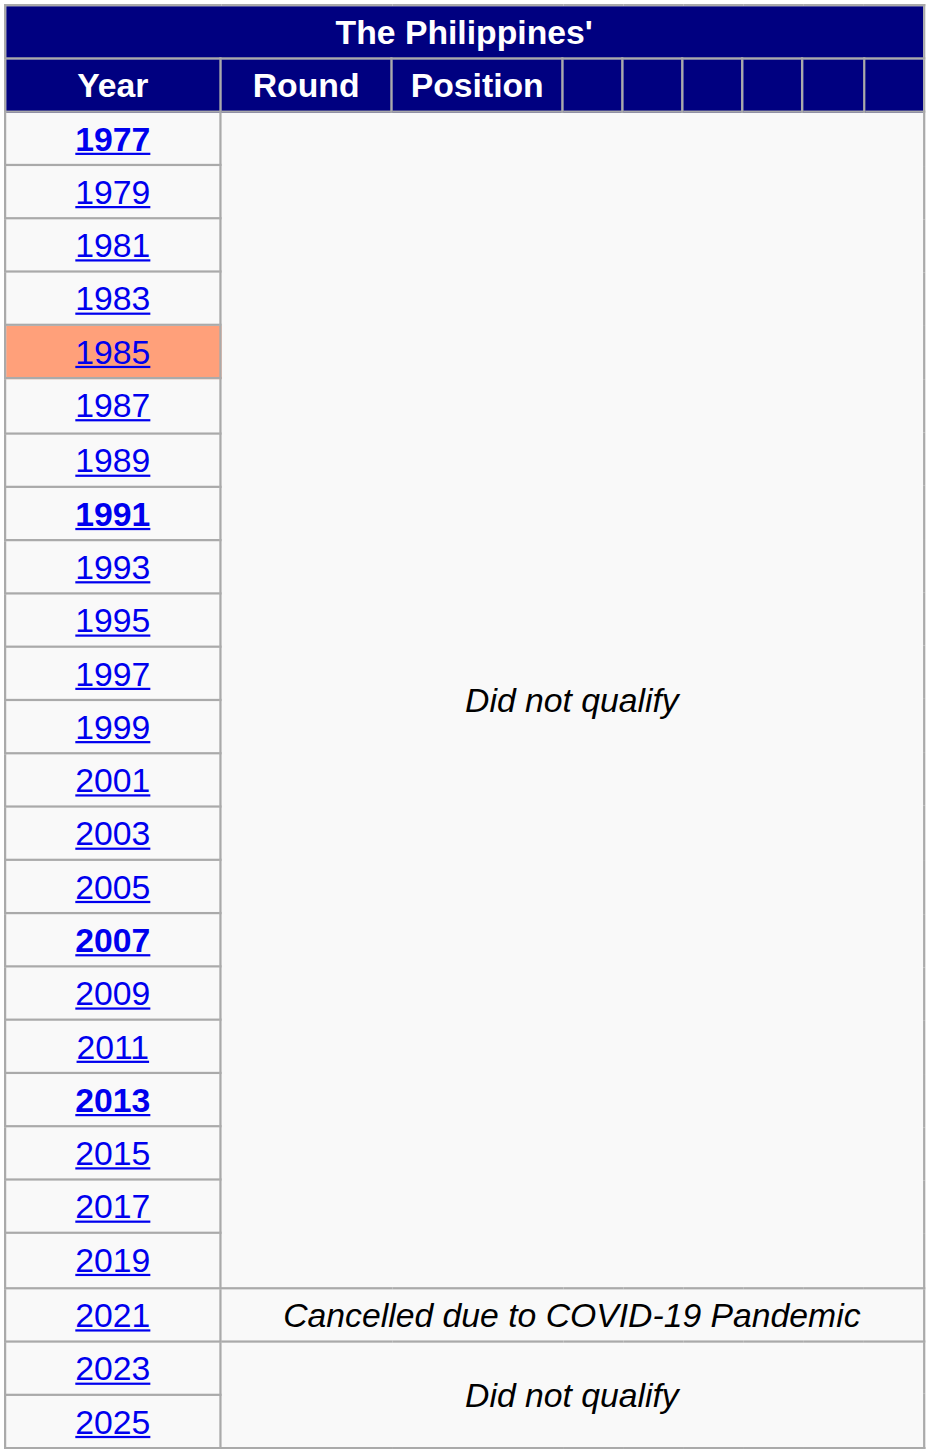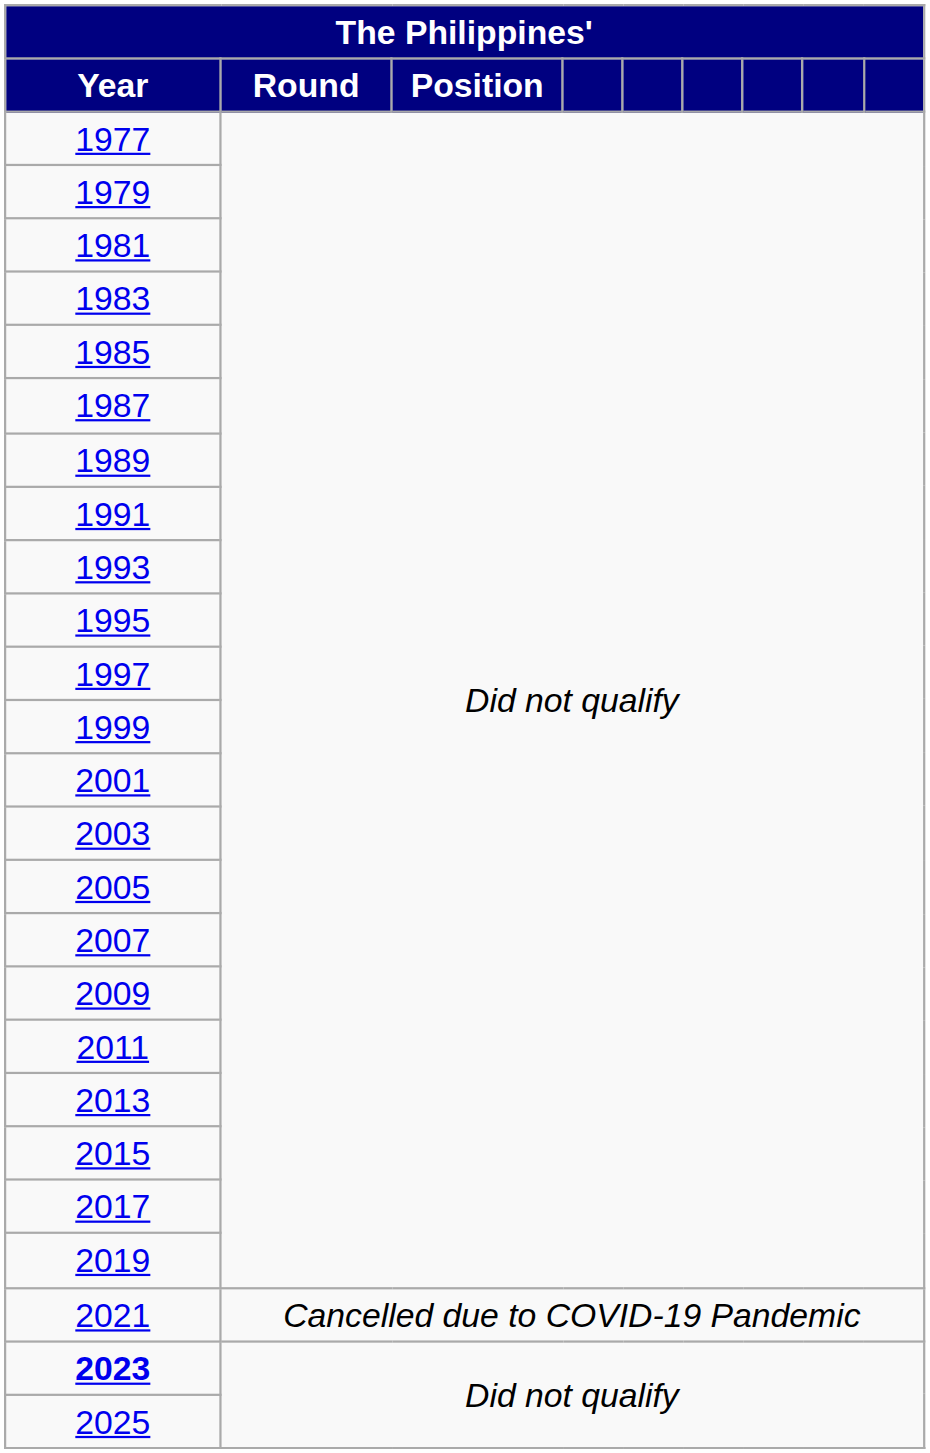(113, 139) bold -> (113, 139) normal
(113, 353) lightsalmon background -> (113, 353) no background
(113, 513) bold -> (113, 513) normal
(113, 940) bold -> (113, 940) normal
(113, 1100) bold -> (113, 1100) normal
(113, 1367) normal -> (113, 1367) bold
